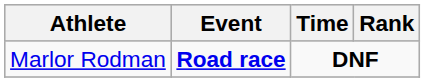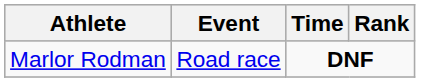(231, 59) bold -> (229, 59) normal
